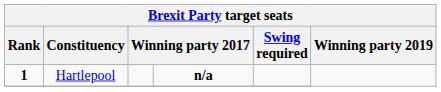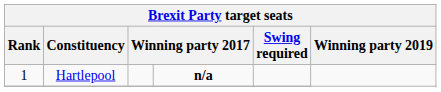(24, 75) bold -> (24, 75) normal
